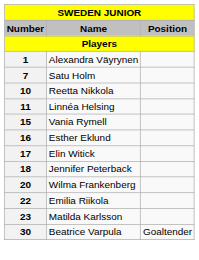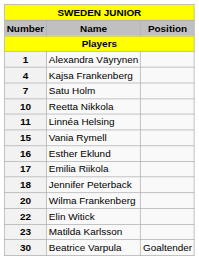+ row: (25, 75)
(72, 154) Elin Witick -> (79, 170) Emilia Riikola
(79, 201) Emilia Riikola -> (72, 217) Elin Witick
